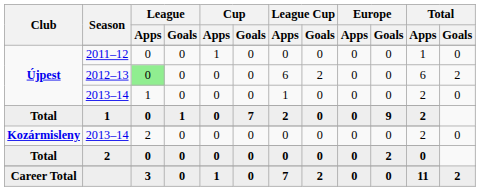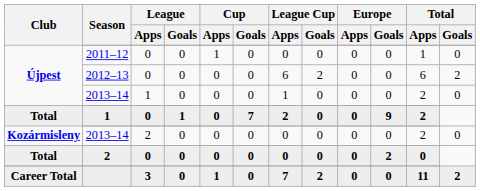(148, 75) lightgreen background -> (148, 75) no background
